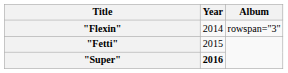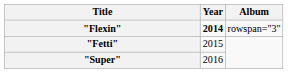(213, 28) normal -> (213, 28) bold
(213, 60) bold -> (213, 60) normal
